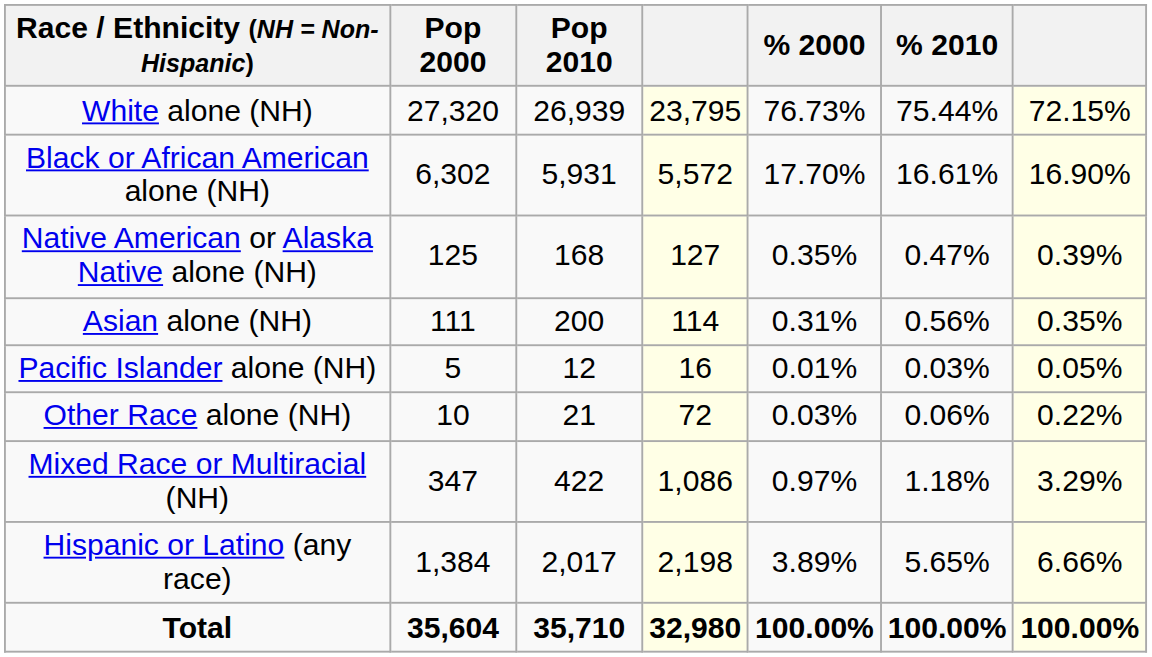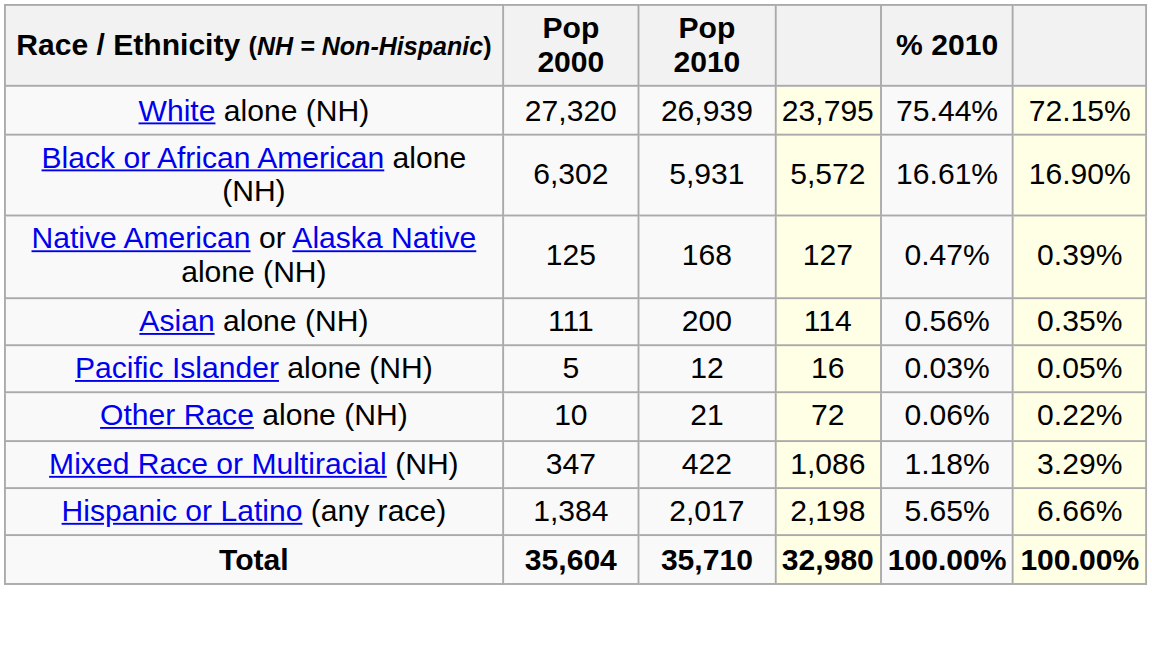- column: (815, 45)
